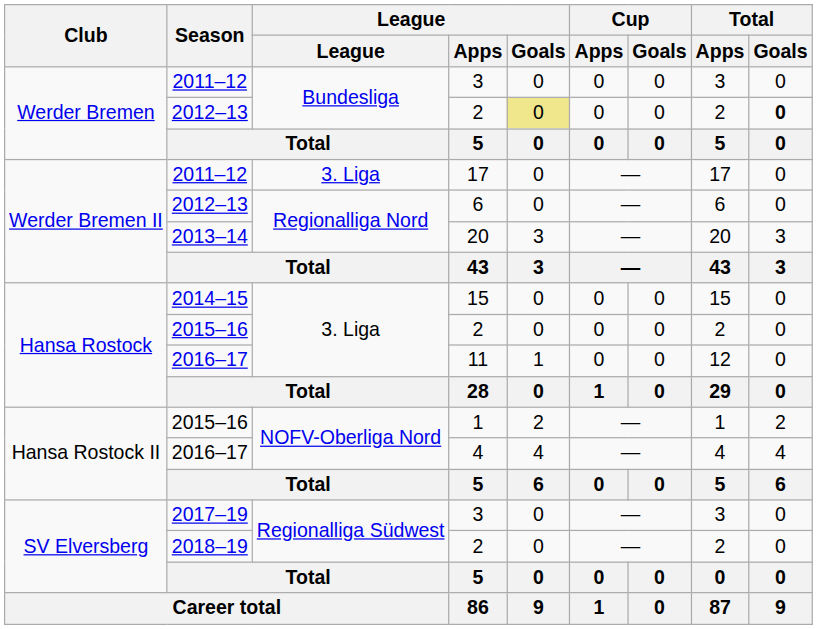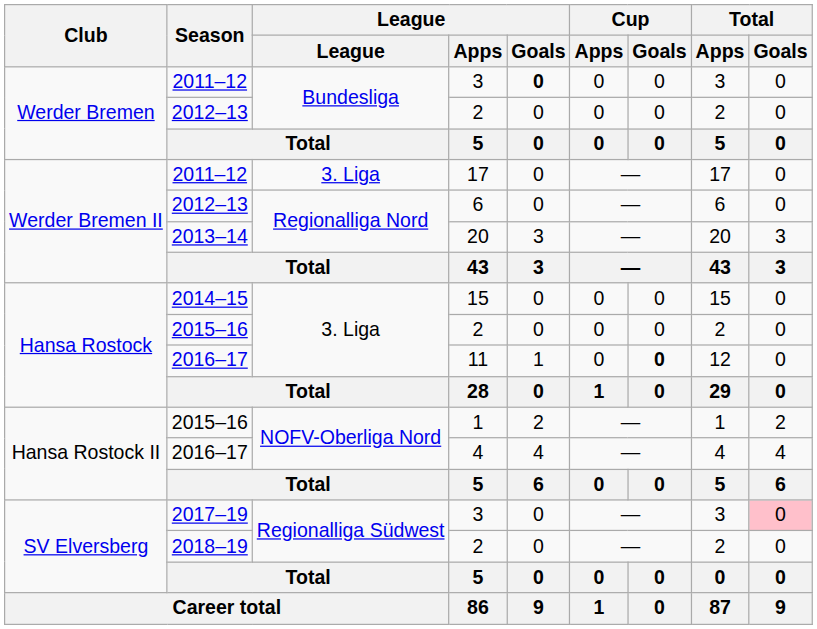(538, 81) normal -> (538, 81) bold
(538, 112) khaki background -> (538, 112) no background
(781, 112) bold -> (781, 112) normal
(659, 360) normal -> (659, 360) bold
(781, 515) no background -> (781, 515) pink background
